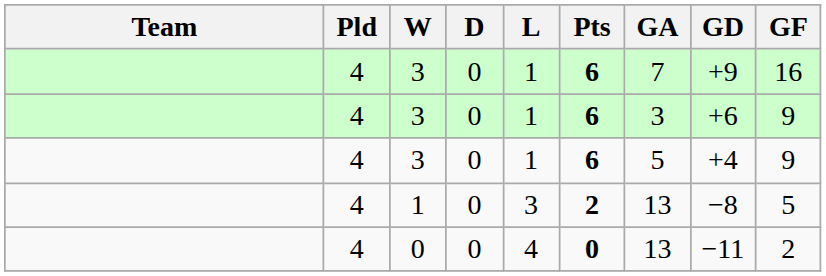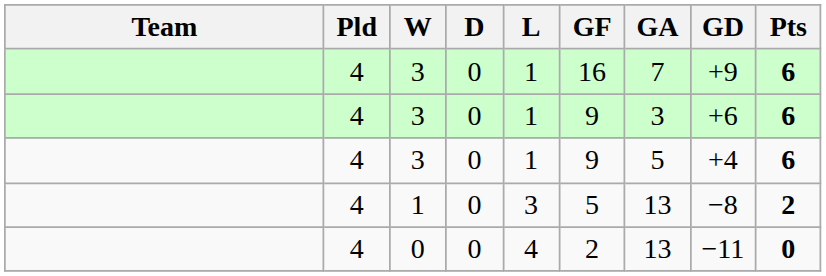columns swapped: (788, 26) <-> (592, 26)
